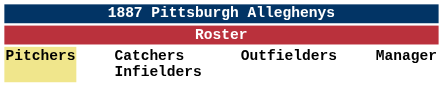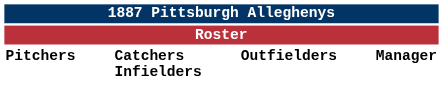(41, 56) khaki background -> (41, 56) no background
